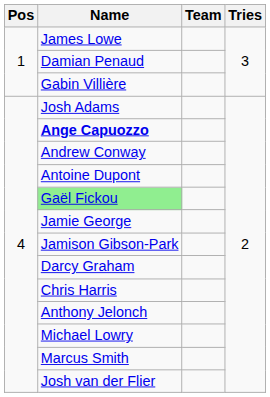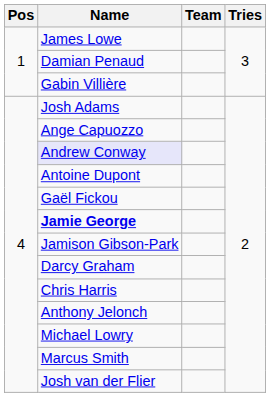(95, 130) bold -> (92, 130) normal
(93, 152) no background -> (93, 152) lavender background
(79, 198) lightgreen background -> (79, 198) no background
(86, 221) normal -> (88, 221) bold
